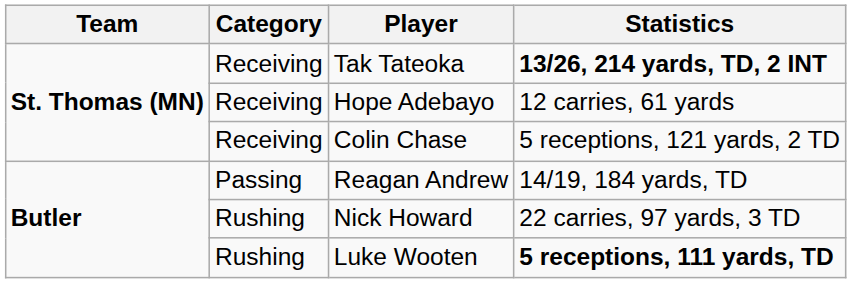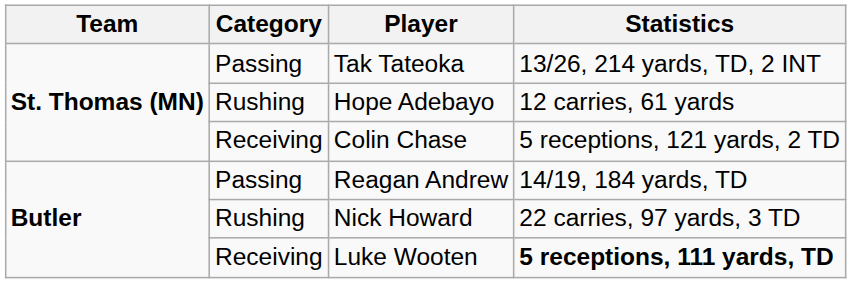(269, 63) Receiving -> (259, 63) Passing
(673, 63) bold -> (670, 63) normal
(269, 102) Receiving -> (260, 102) Rushing
(260, 257) Rushing -> (269, 257) Receiving
